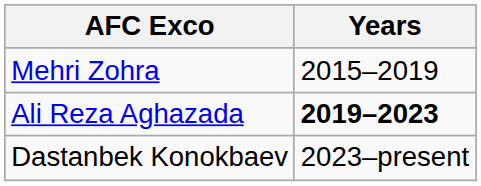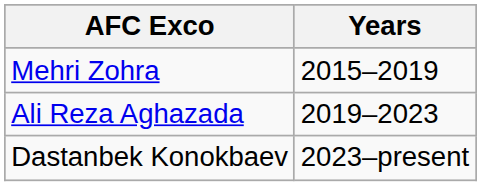(370, 113) bold -> (370, 113) normal
